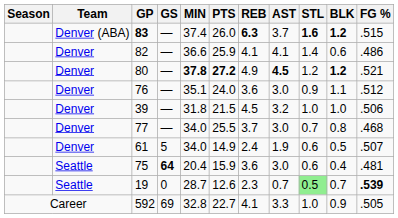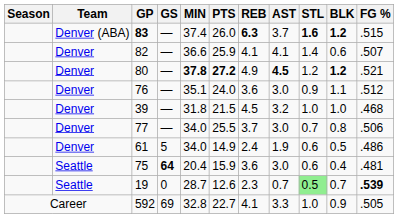(372, 52) .486 -> (372, 52) .507
(372, 109) .506 -> (372, 109) .468
(372, 128) .468 -> (372, 128) .506
(372, 147) .507 -> (372, 147) .486
